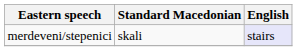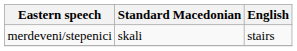(261, 35) lavender background -> (261, 35) no background
